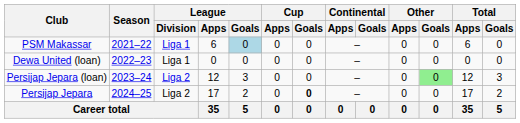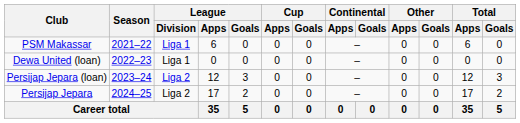(245, 45) lightblue background -> (245, 45) no background
(436, 77) lightgreen background -> (436, 77) no background
(309, 93) bold -> (309, 93) normal
